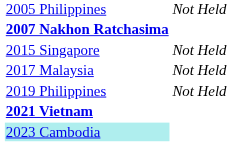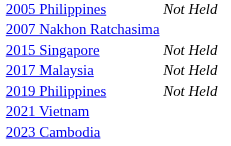(87, 29) bold -> (83, 29) normal
(49, 111) bold -> (48, 111) normal
(53, 131) paleturquoise background -> (53, 131) no background
